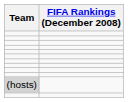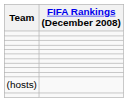(22, 84) lightgrey background -> (22, 84) no background
